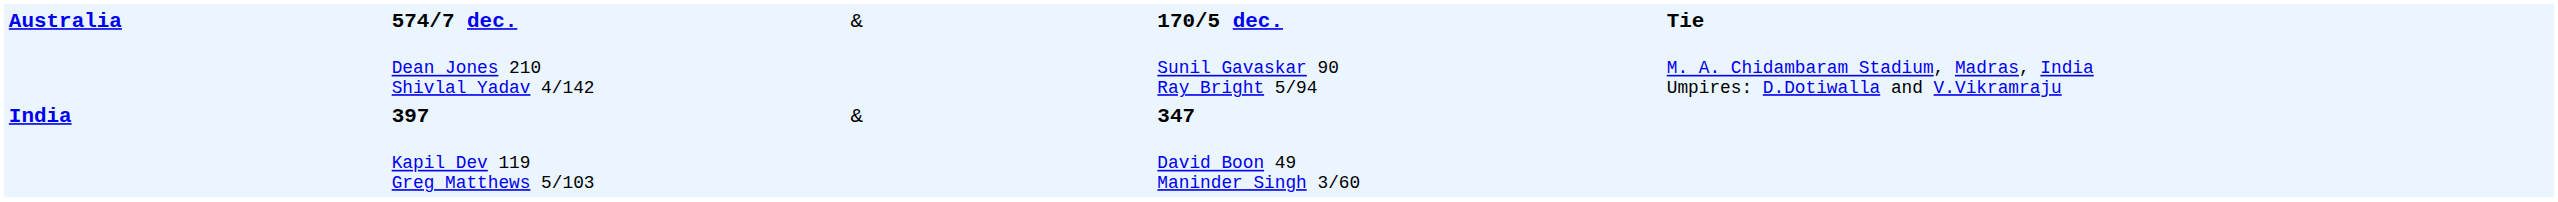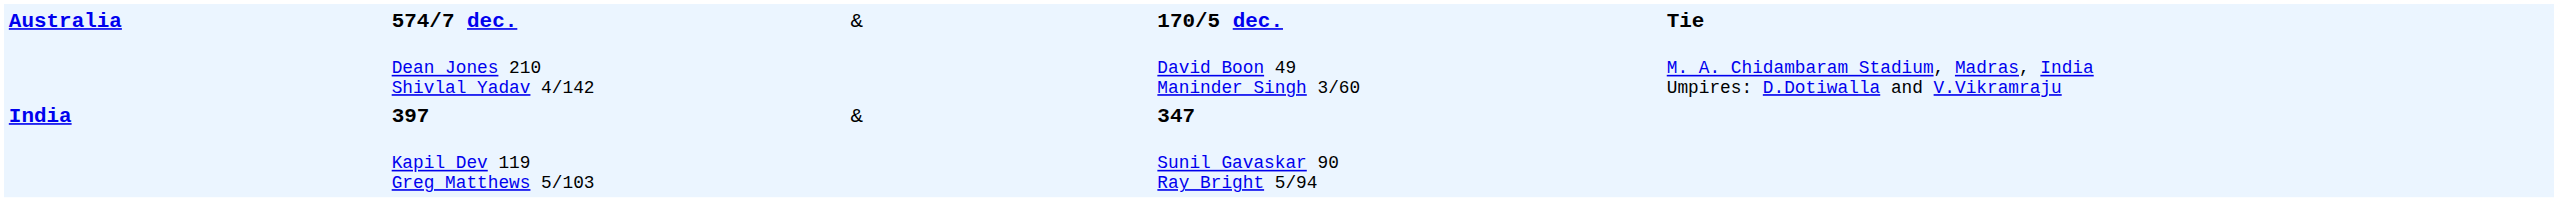(1248, 78) Sunil Gavaskar 90 Ray Bright 5/94 -> (1259, 78) David Boon 49 Maninder Singh 3/60
(1259, 173) David Boon 49 Maninder Singh 3/60 -> (1248, 173) Sunil Gavaskar 90 Ray Bright 5/94
